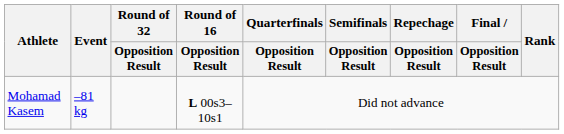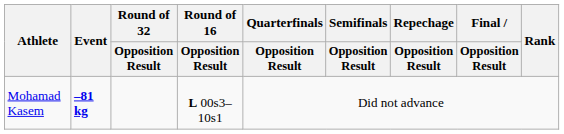(84, 103) normal -> (84, 103) bold
